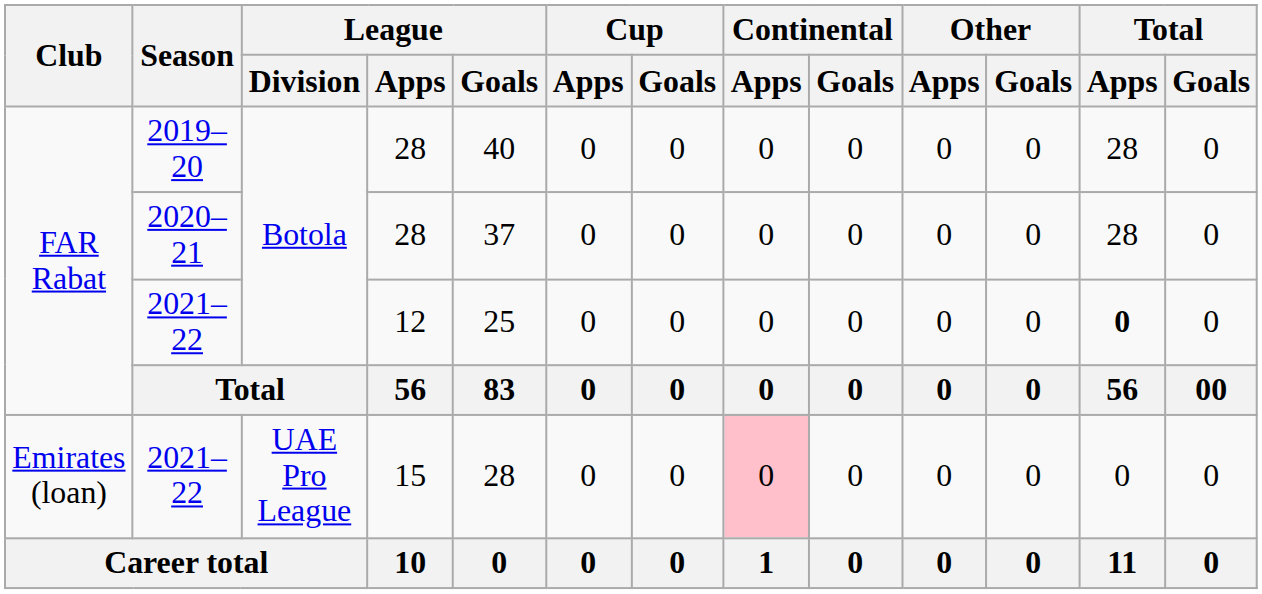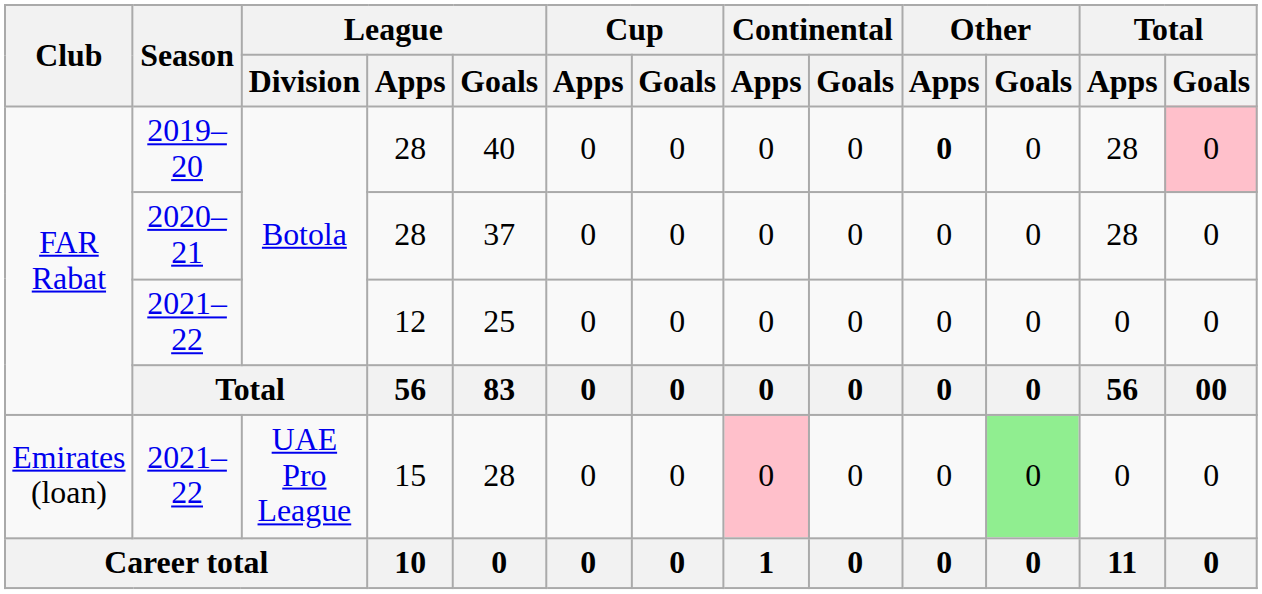(944, 148) normal -> (944, 148) bold
(1211, 148) no background -> (1211, 148) pink background
(1122, 321) bold -> (1122, 321) normal
(1033, 476) no background -> (1033, 476) lightgreen background
